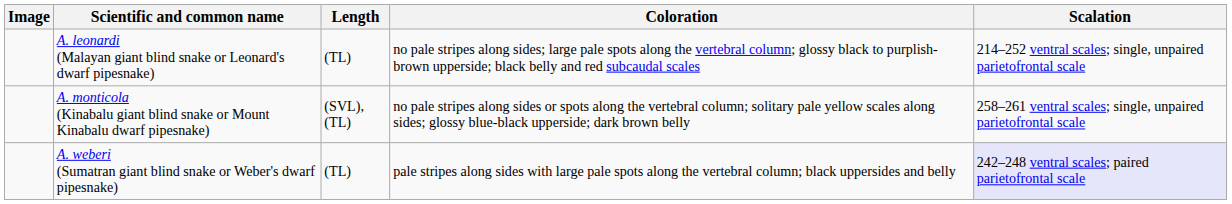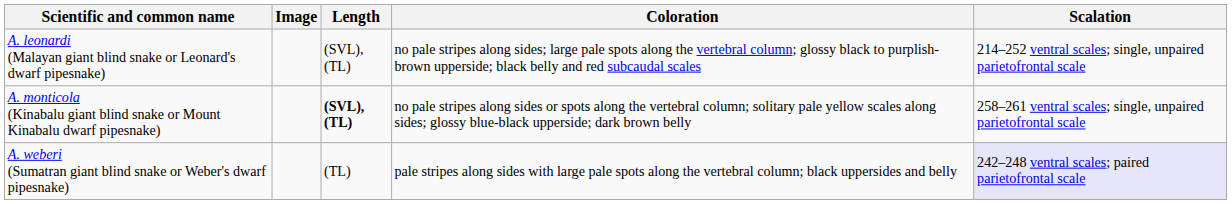columns swapped: (29, 16) <-> (187, 16)
(338, 57) (TL) -> (344, 57) (SVL), (TL)
(344, 114) normal -> (344, 114) bold
